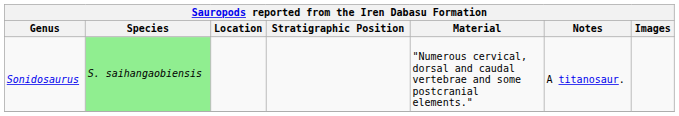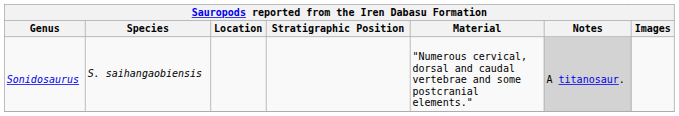(145, 74) lightgreen background -> (145, 74) no background
(586, 80) no background -> (586, 80) lightgrey background
